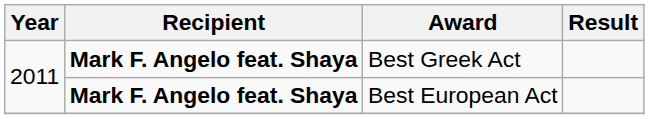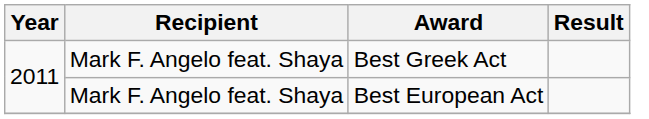(214, 58) bold -> (206, 58) normal
(214, 95) bold -> (206, 95) normal
